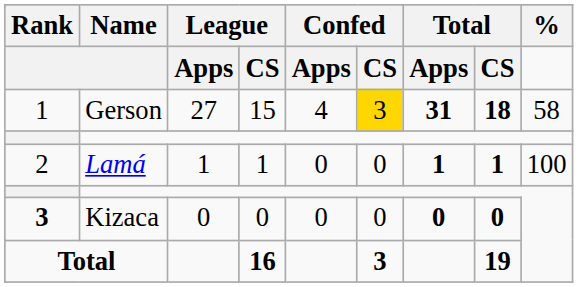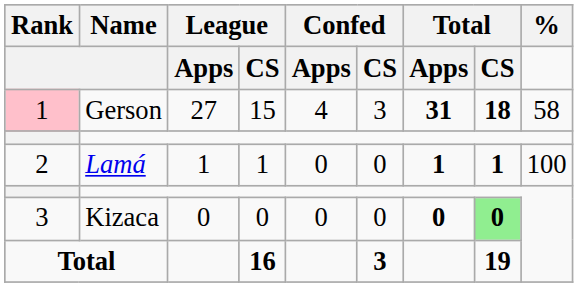(42, 109) no background -> (42, 109) pink background
(380, 109) gold background -> (380, 109) no background
(42, 218) bold -> (42, 218) normal
(497, 218) no background -> (497, 218) lightgreen background
